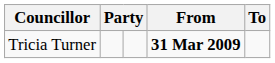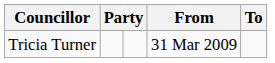(196, 44) bold -> (194, 44) normal
